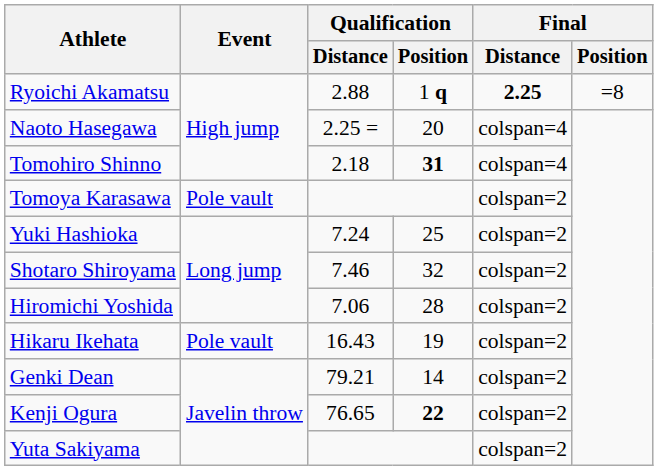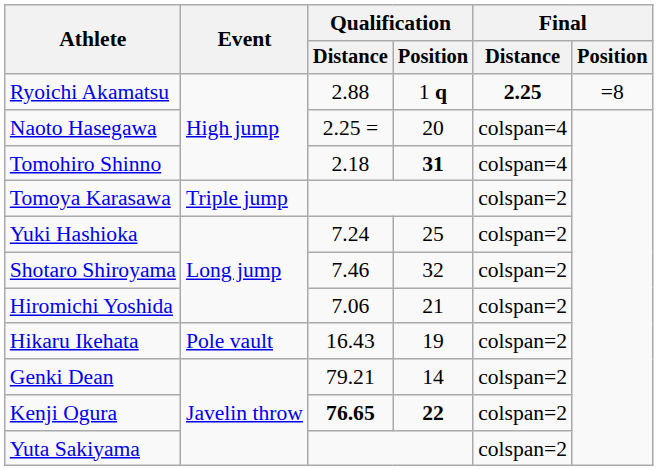(229, 198) Pole vault -> (237, 198) Triple jump
(433, 305) 28 -> (433, 305) 21
(350, 412) normal -> (350, 412) bold
